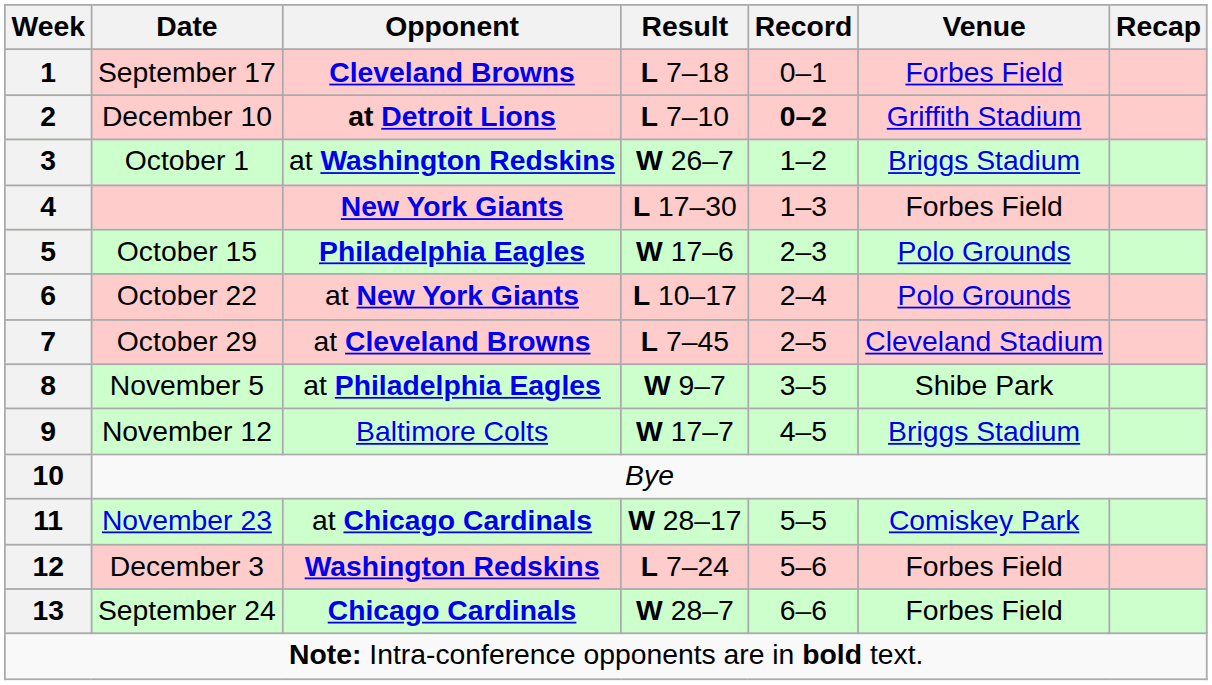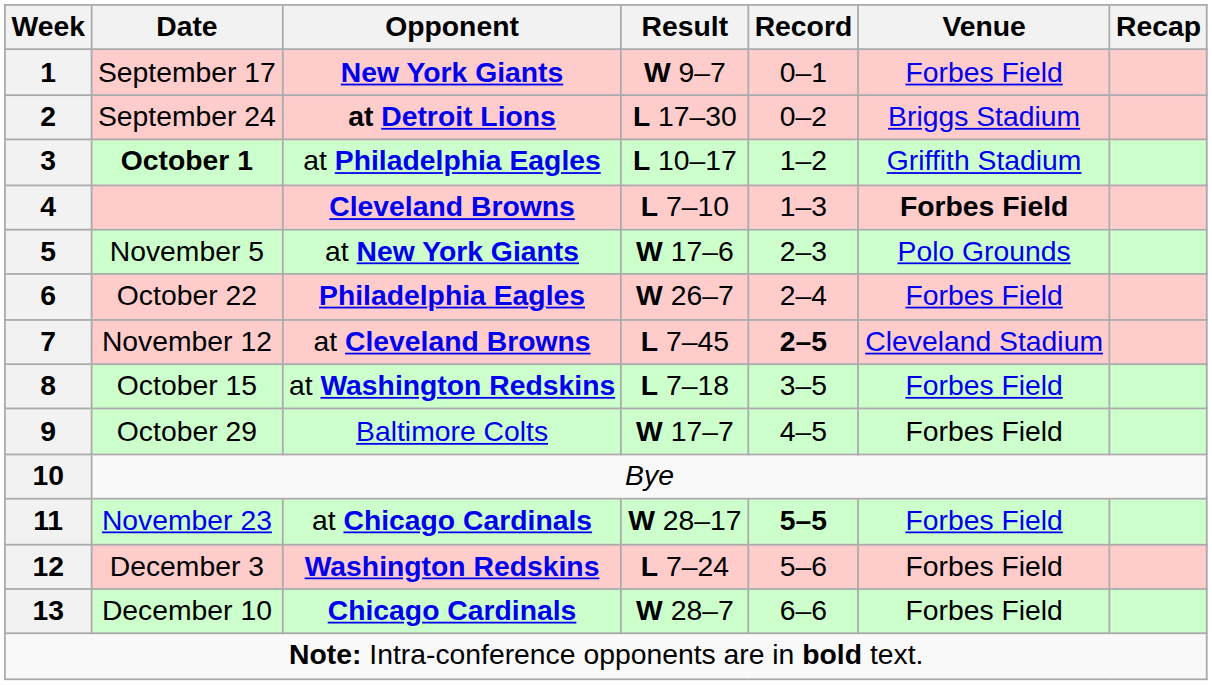(452, 71) Cleveland Browns -> (452, 71) New York Giants
(685, 71) L 7–18 -> (685, 71) W 9–7
(187, 116) December 10 -> (187, 116) September 24
(685, 116) L 7–10 -> (685, 116) L 17–30
(803, 116) bold -> (803, 116) normal
(984, 116) Griffith Stadium -> (984, 116) Briggs Stadium
(187, 161) normal -> (187, 161) bold
(452, 161) at Washington Redskins -> (452, 161) at Philadelphia Eagles
(685, 161) W 26–7 -> (685, 161) L 10–17
(984, 161) Briggs Stadium -> (984, 161) Griffith Stadium
(452, 206) New York Giants -> (452, 206) Cleveland Browns
(685, 206) L 17–30 -> (685, 206) L 7–10
(984, 206) normal -> (984, 206) bold
(187, 251) October 15 -> (187, 251) November 5
(452, 251) Philadelphia Eagles -> (452, 251) at New York Giants
(452, 296) at New York Giants -> (452, 296) Philadelphia Eagles
(685, 296) L 10–17 -> (685, 296) W 26–7
(984, 296) Polo Grounds -> (984, 296) Forbes Field
(187, 341) October 29 -> (187, 341) November 12
(803, 341) normal -> (803, 341) bold
(187, 386) November 5 -> (187, 386) October 15
(452, 386) at Philadelphia Eagles -> (452, 386) at Washington Redskins
(685, 386) W 9–7 -> (685, 386) L 7–18
(984, 386) Shibe Park -> (984, 386) Forbes Field
(187, 431) November 12 -> (187, 431) October 29
(984, 431) Briggs Stadium -> (984, 431) Forbes Field
(803, 521) normal -> (803, 521) bold
(984, 521) Comiskey Park -> (984, 521) Forbes Field
(187, 610) September 24 -> (187, 610) December 10
